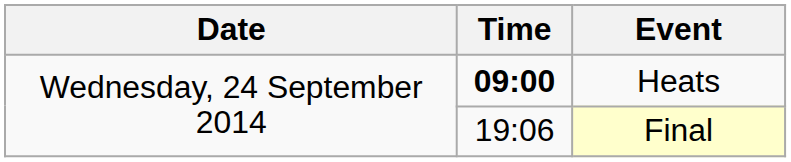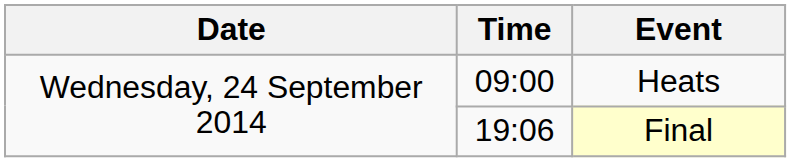(515, 80) bold -> (515, 80) normal
